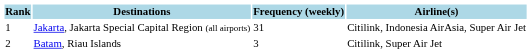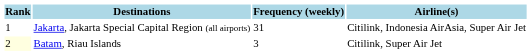(8, 43) no background -> (8, 43) lightyellow background
